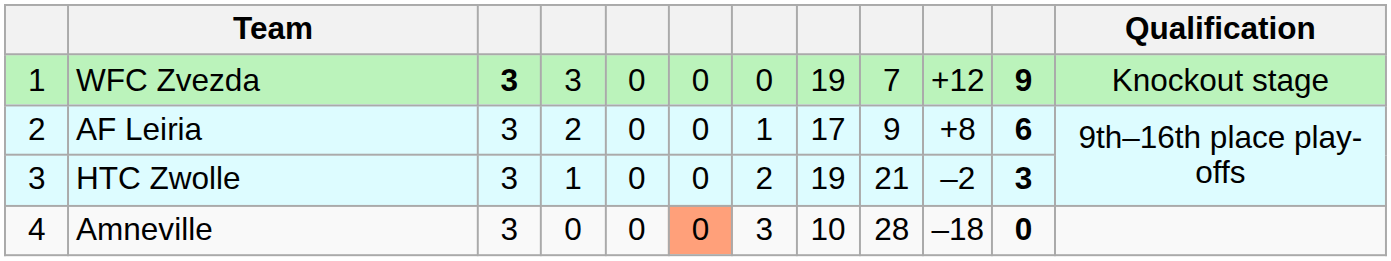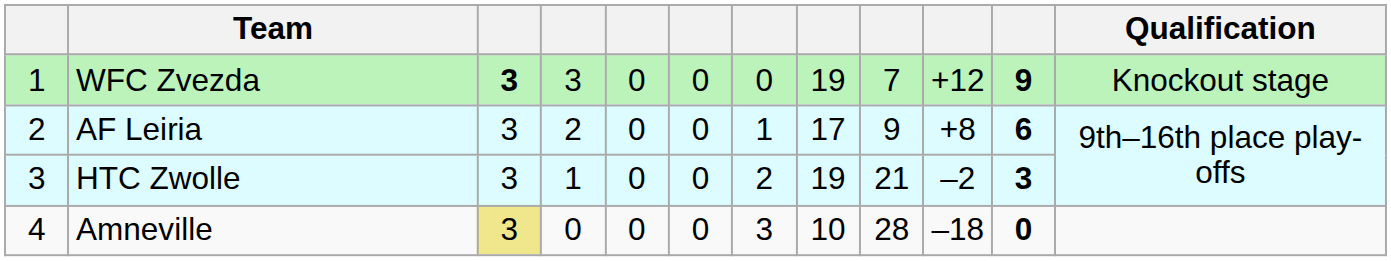(509, 229) no background -> (509, 229) khaki background
(701, 229) lightsalmon background -> (701, 229) no background
